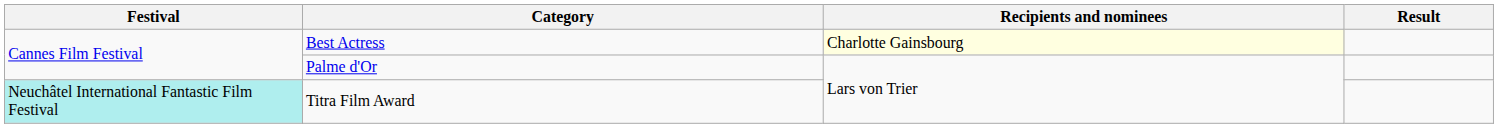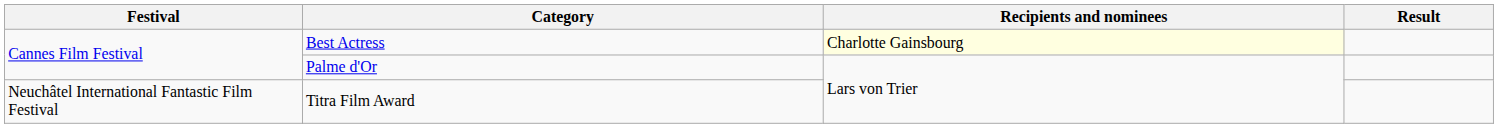(130, 101) paleturquoise background -> (130, 101) no background
